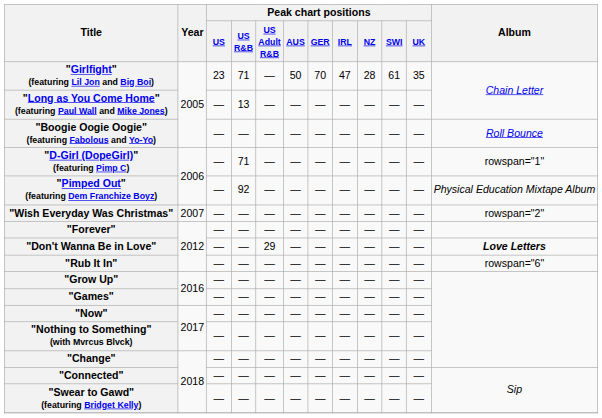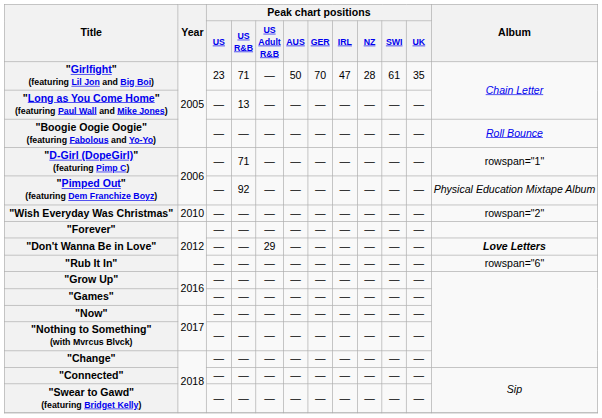(192, 213) 2007 -> (192, 213) 2010
